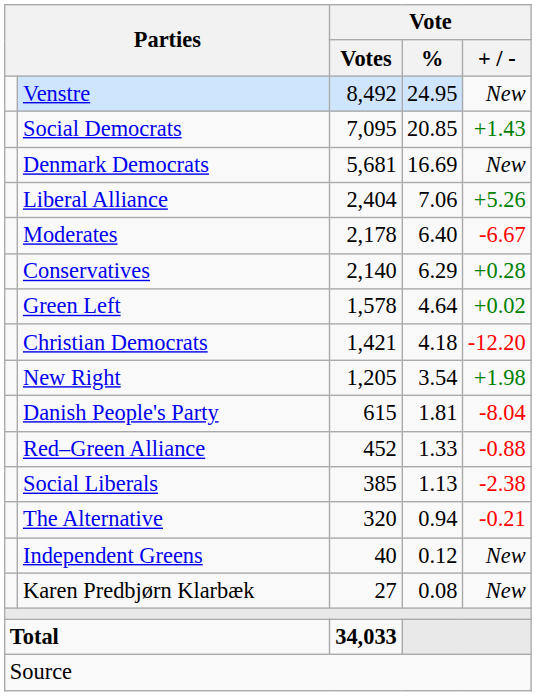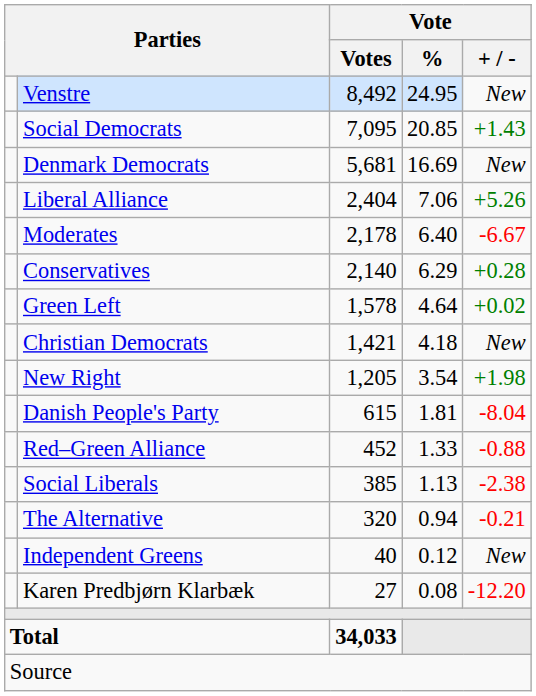(497, 341) -12.20 -> (506, 341) New
(506, 590) New -> (497, 590) -12.20
